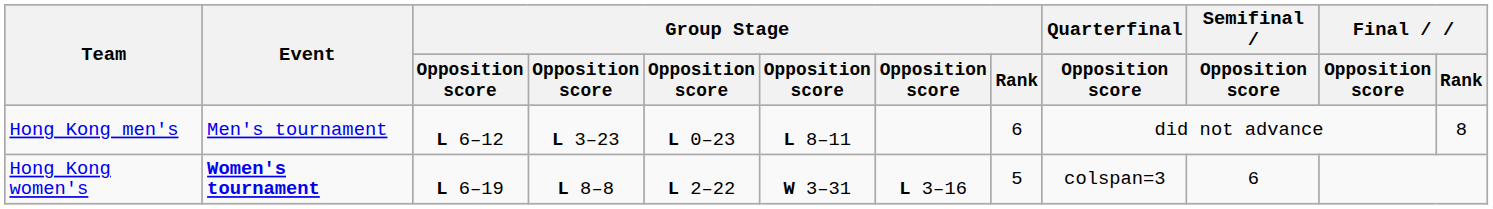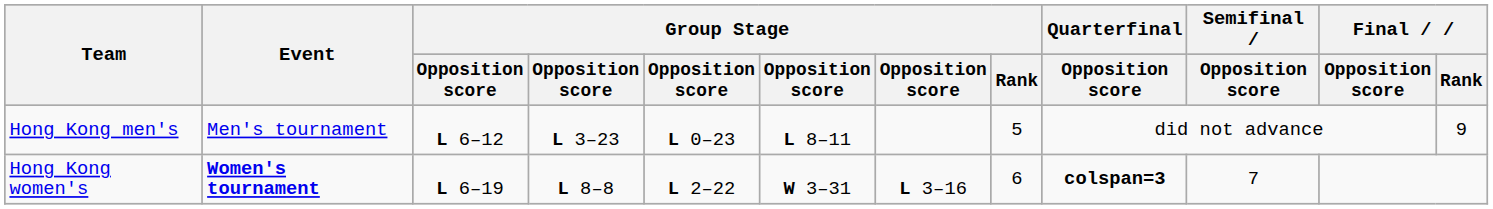(1017, 130) 6 -> (1017, 130) 5
(1461, 130) 8 -> (1461, 130) 9
(1017, 179) 5 -> (1017, 179) 6
(1115, 179) normal -> (1115, 179) bold
(1253, 179) 6 -> (1253, 179) 7
